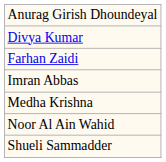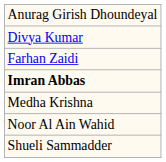(43, 80) normal -> (46, 80) bold
